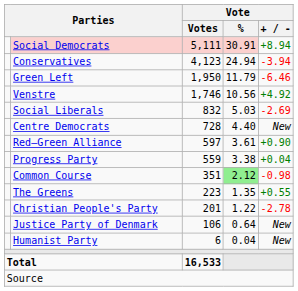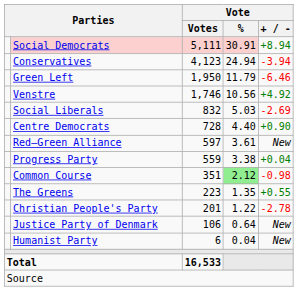(282, 127) New -> (276, 127) +0.90
(276, 143) +0.90 -> (282, 143) New
